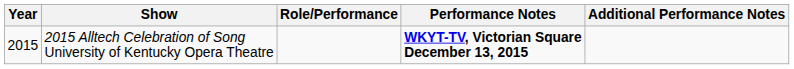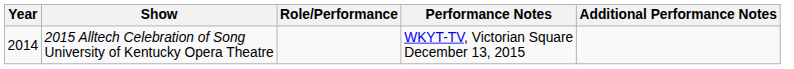(23, 44) 2015 -> (23, 44) 2014
(493, 44) bold -> (489, 44) normal
